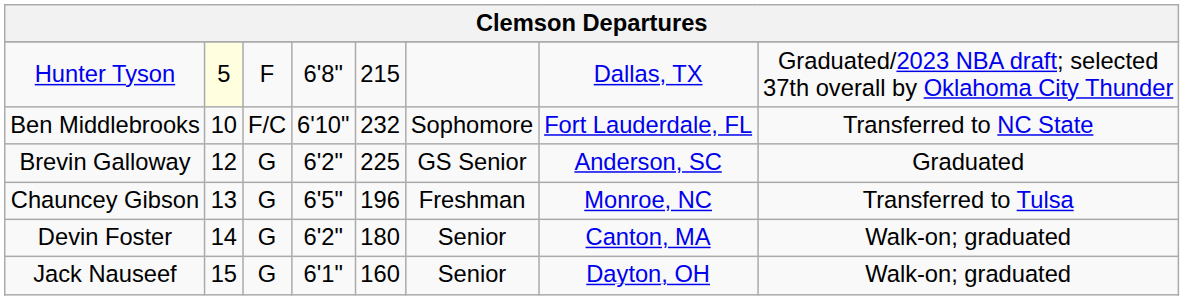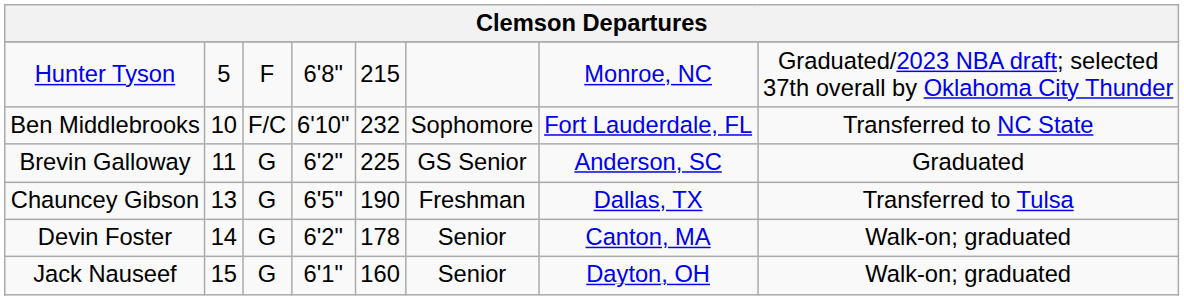(224, 74) lightyellow background -> (224, 74) no background
(648, 74) Dallas, TX -> (648, 74) Monroe, NC
(224, 162) 12 -> (224, 162) 11
(380, 200) 196 -> (380, 200) 190
(648, 200) Monroe, NC -> (648, 200) Dallas, TX
(380, 237) 180 -> (380, 237) 178
